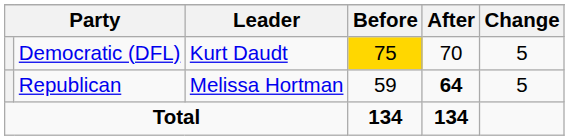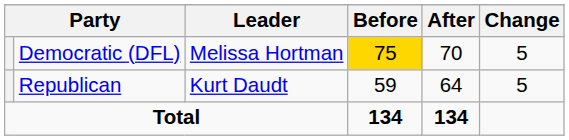(239, 53) Kurt Daudt -> (267, 53) Melissa Hortman
(267, 85) Melissa Hortman -> (239, 85) Kurt Daudt
(451, 85) bold -> (451, 85) normal
